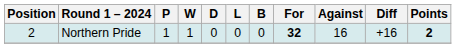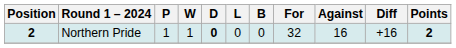(31, 33) normal -> (31, 33) bold
(214, 33) normal -> (214, 33) bold
(294, 33) bold -> (294, 33) normal
